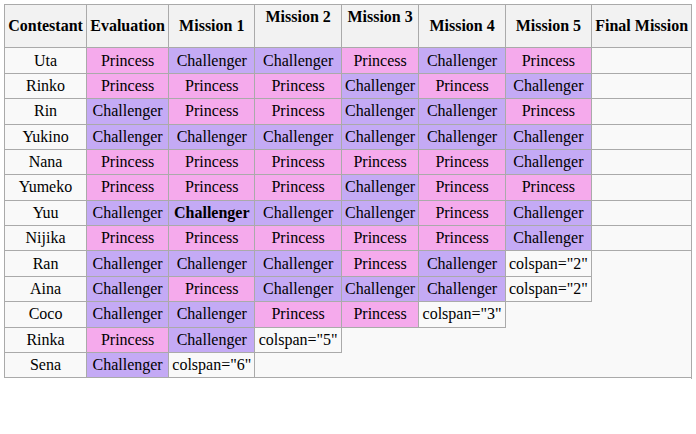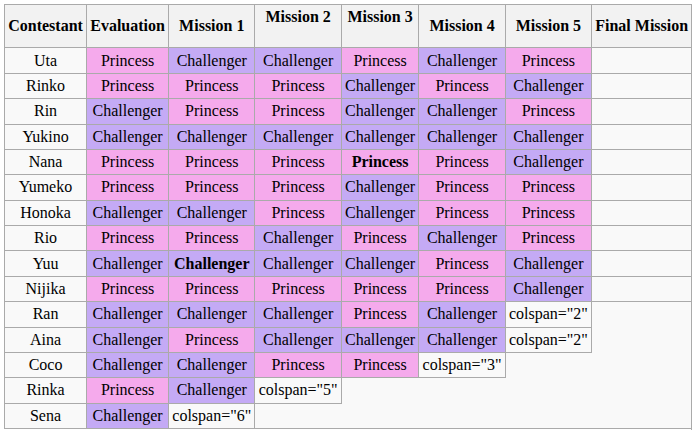(380, 162) normal -> (380, 162) bold
+ row: (46, 212)
+ row: (46, 238)
